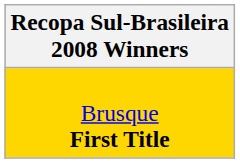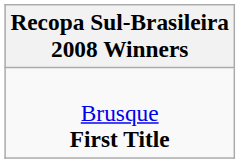(120, 125) gold background -> (120, 125) no background
